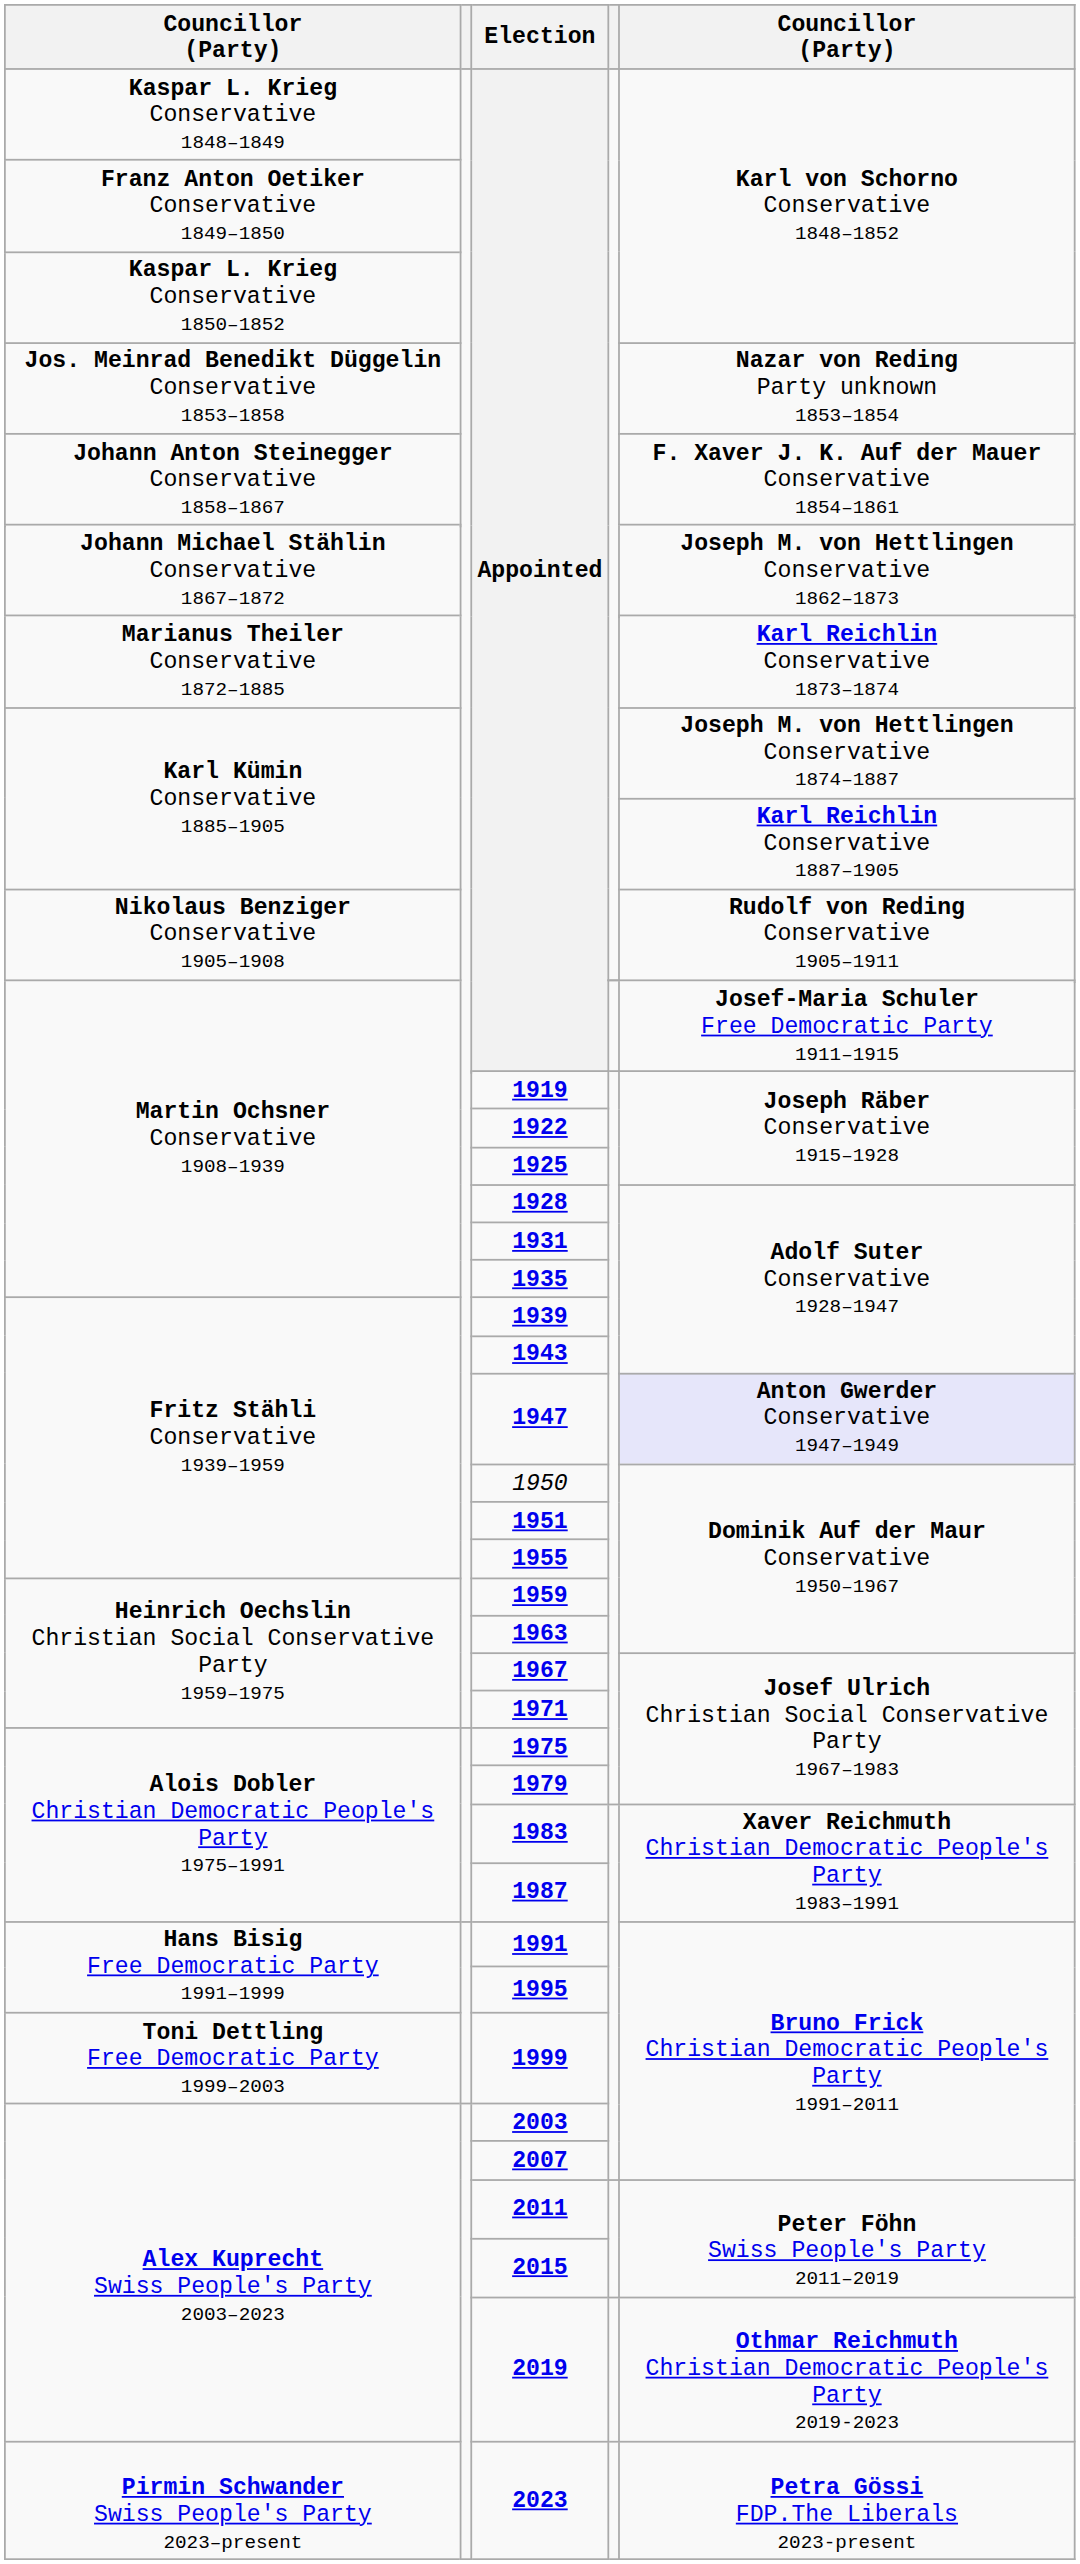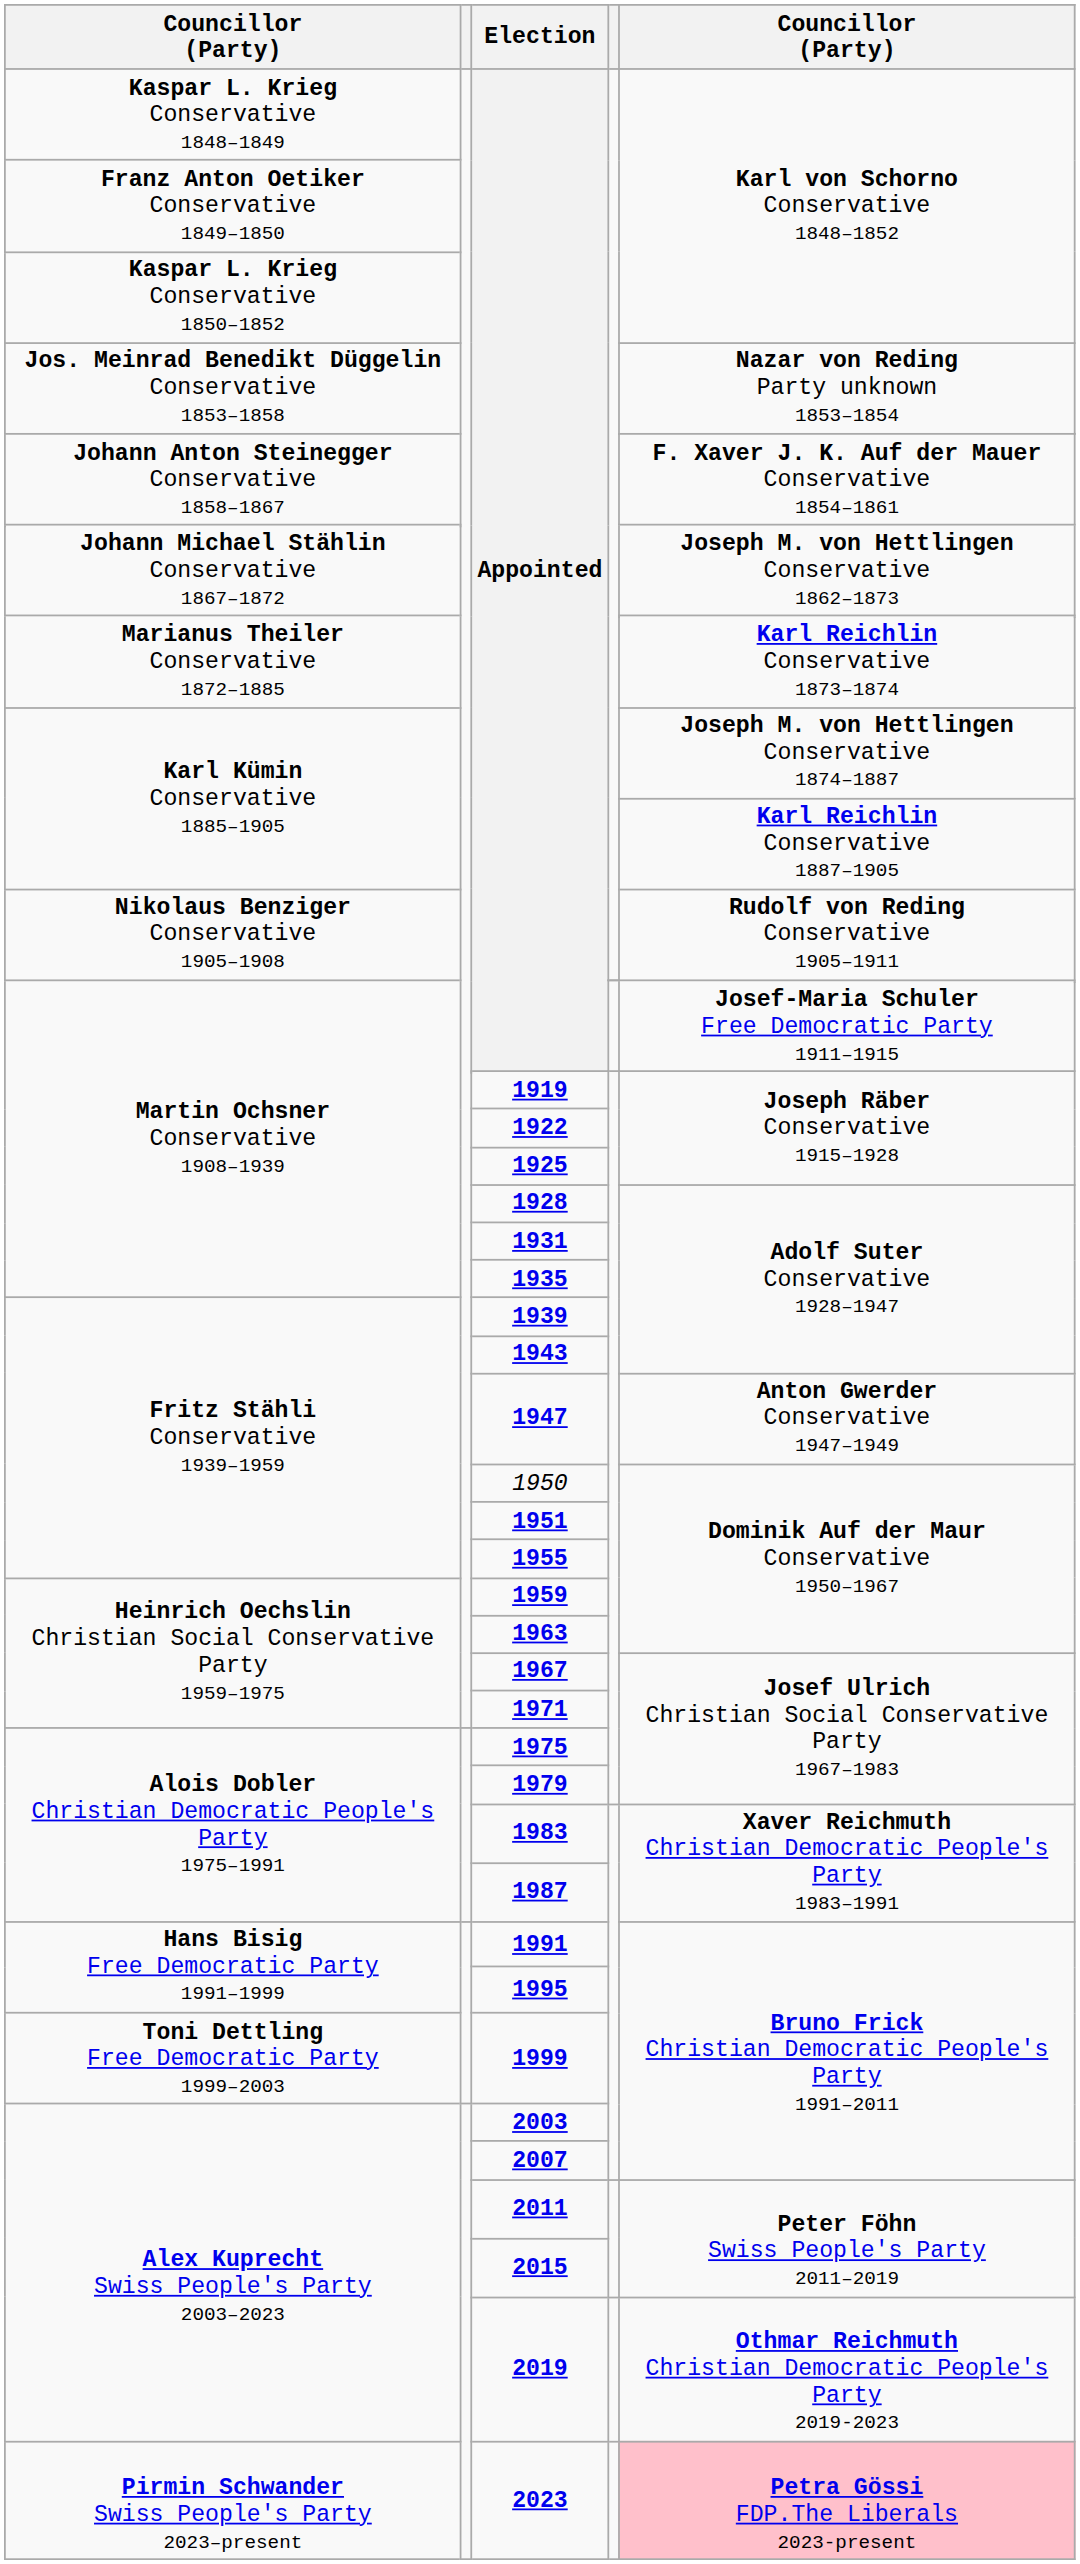(847, 1418) lavender background -> (847, 1418) no background
(847, 2513) no background -> (847, 2513) pink background
